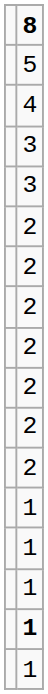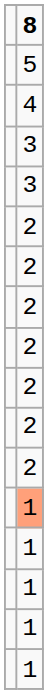(30, 508) no background -> (30, 508) lightsalmon background
(30, 629) bold -> (30, 629) normal
